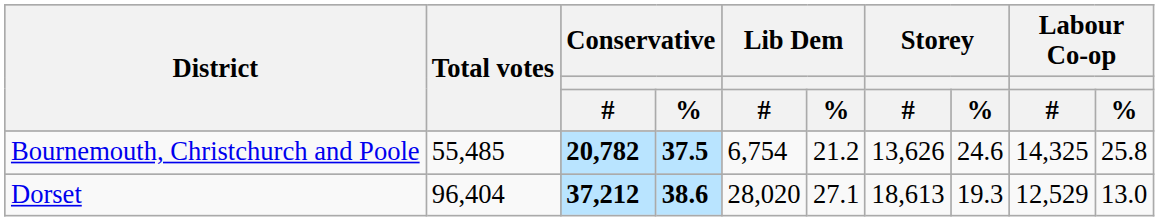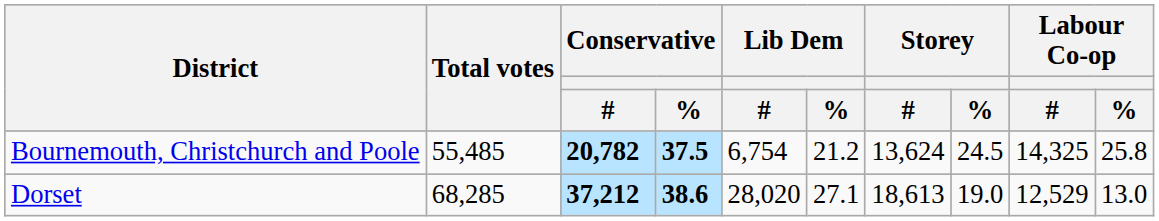(908, 151) 13,626 -> (908, 151) 13,624
(980, 151) 24.6 -> (980, 151) 24.5
(468, 194) 96,404 -> (468, 194) 68,285
(980, 194) 19.3 -> (980, 194) 19.0
